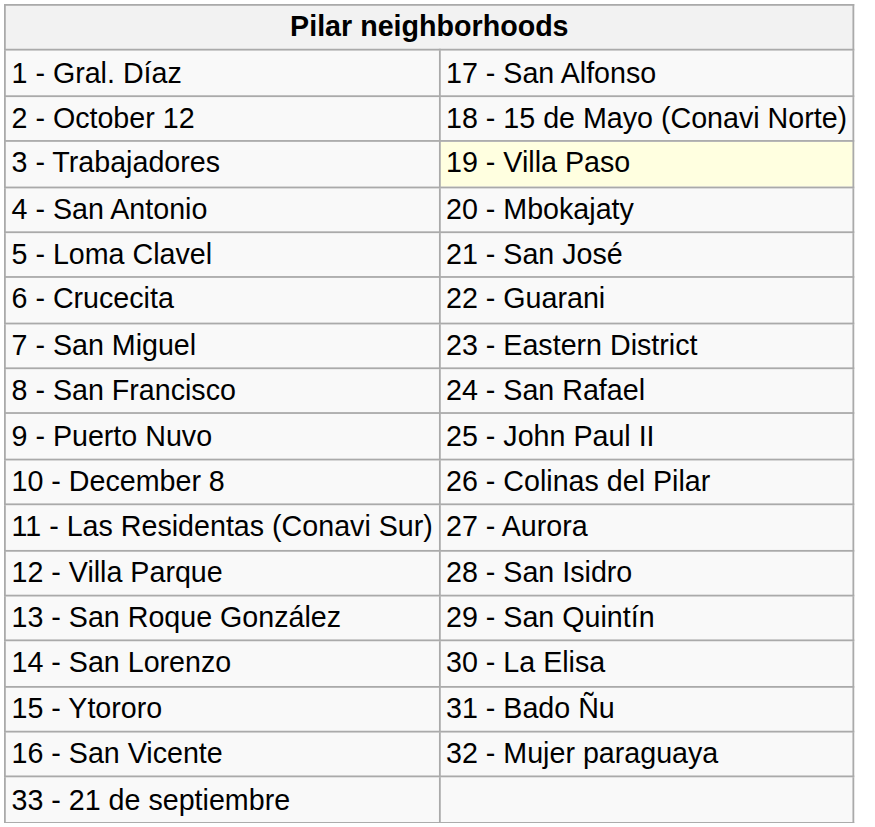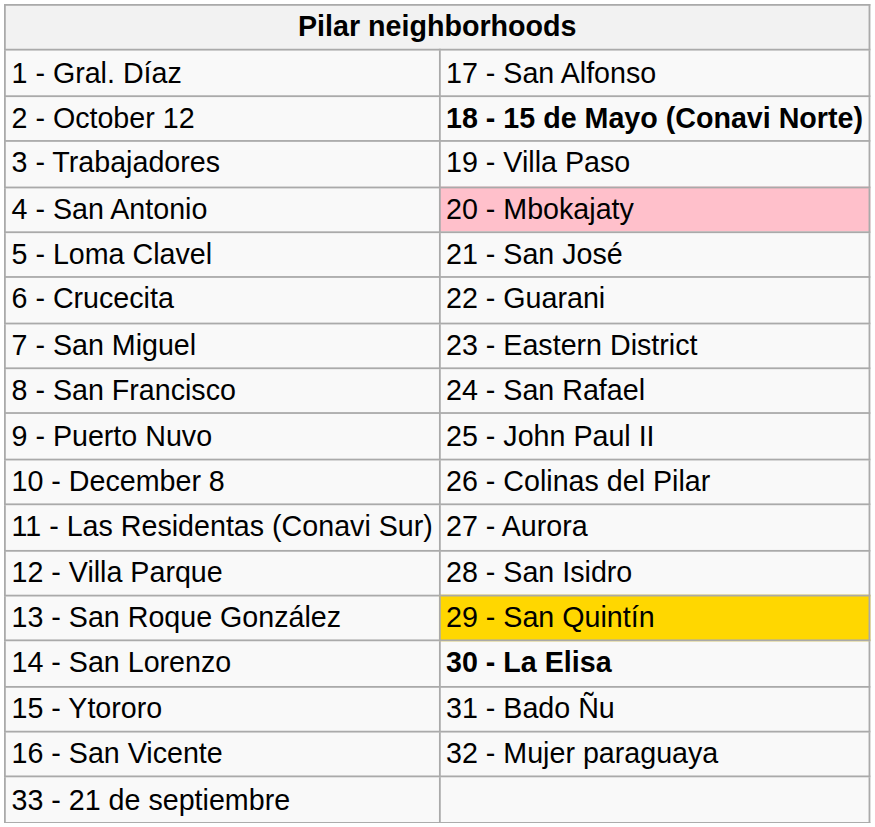(647, 118) normal -> (655, 118) bold
(538, 163) lightyellow background -> (538, 163) no background
(540, 208) no background -> (540, 208) pink background
(550, 617) no background -> (550, 617) gold background
(526, 663) normal -> (529, 663) bold
